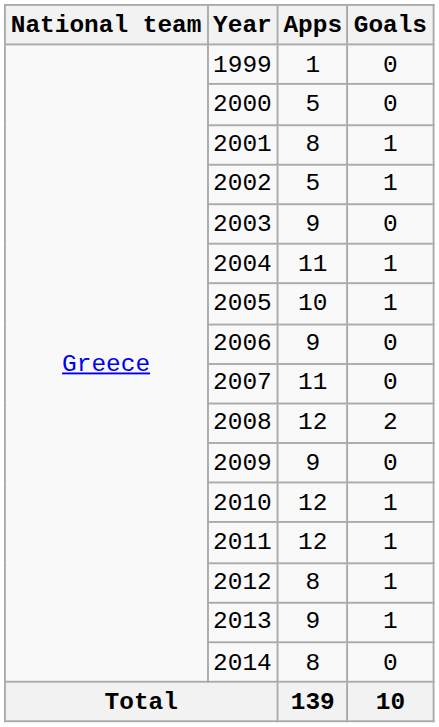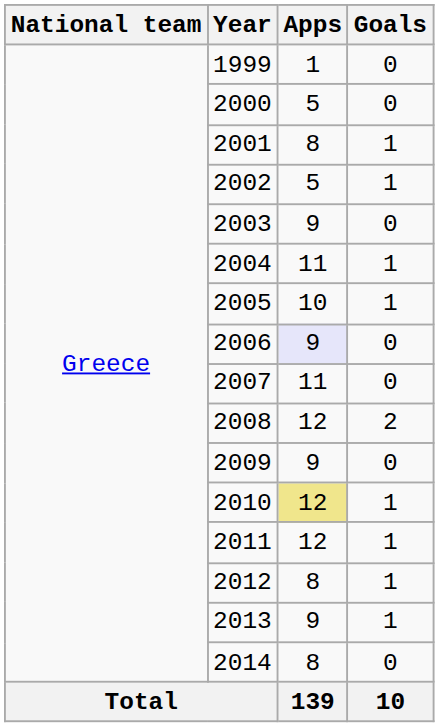(313, 344) no background -> (313, 344) lavender background
(313, 503) no background -> (313, 503) khaki background
